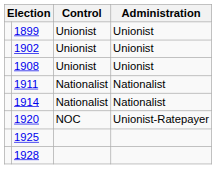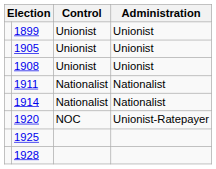- row: (27, 48)
+ row: (27, 48)
